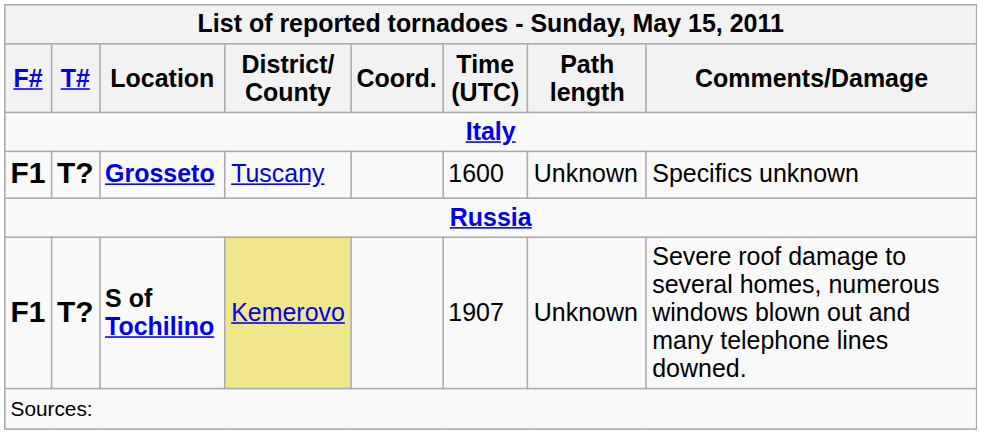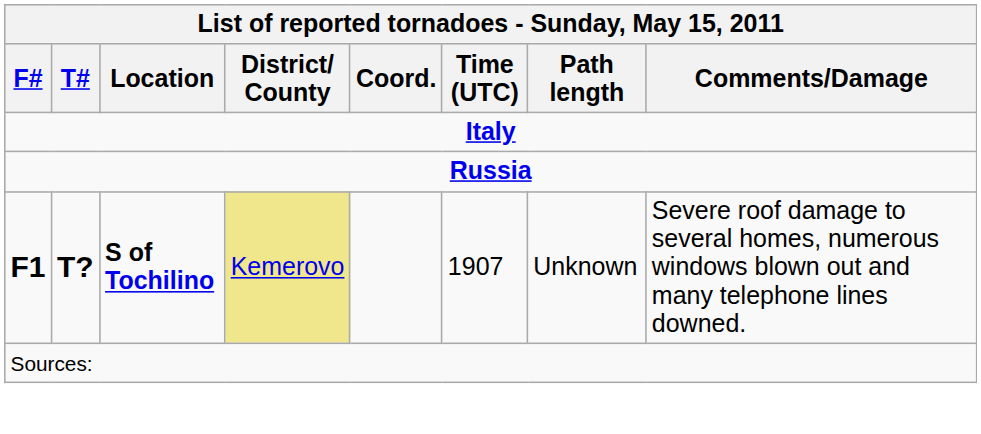- row: (160, 174)
